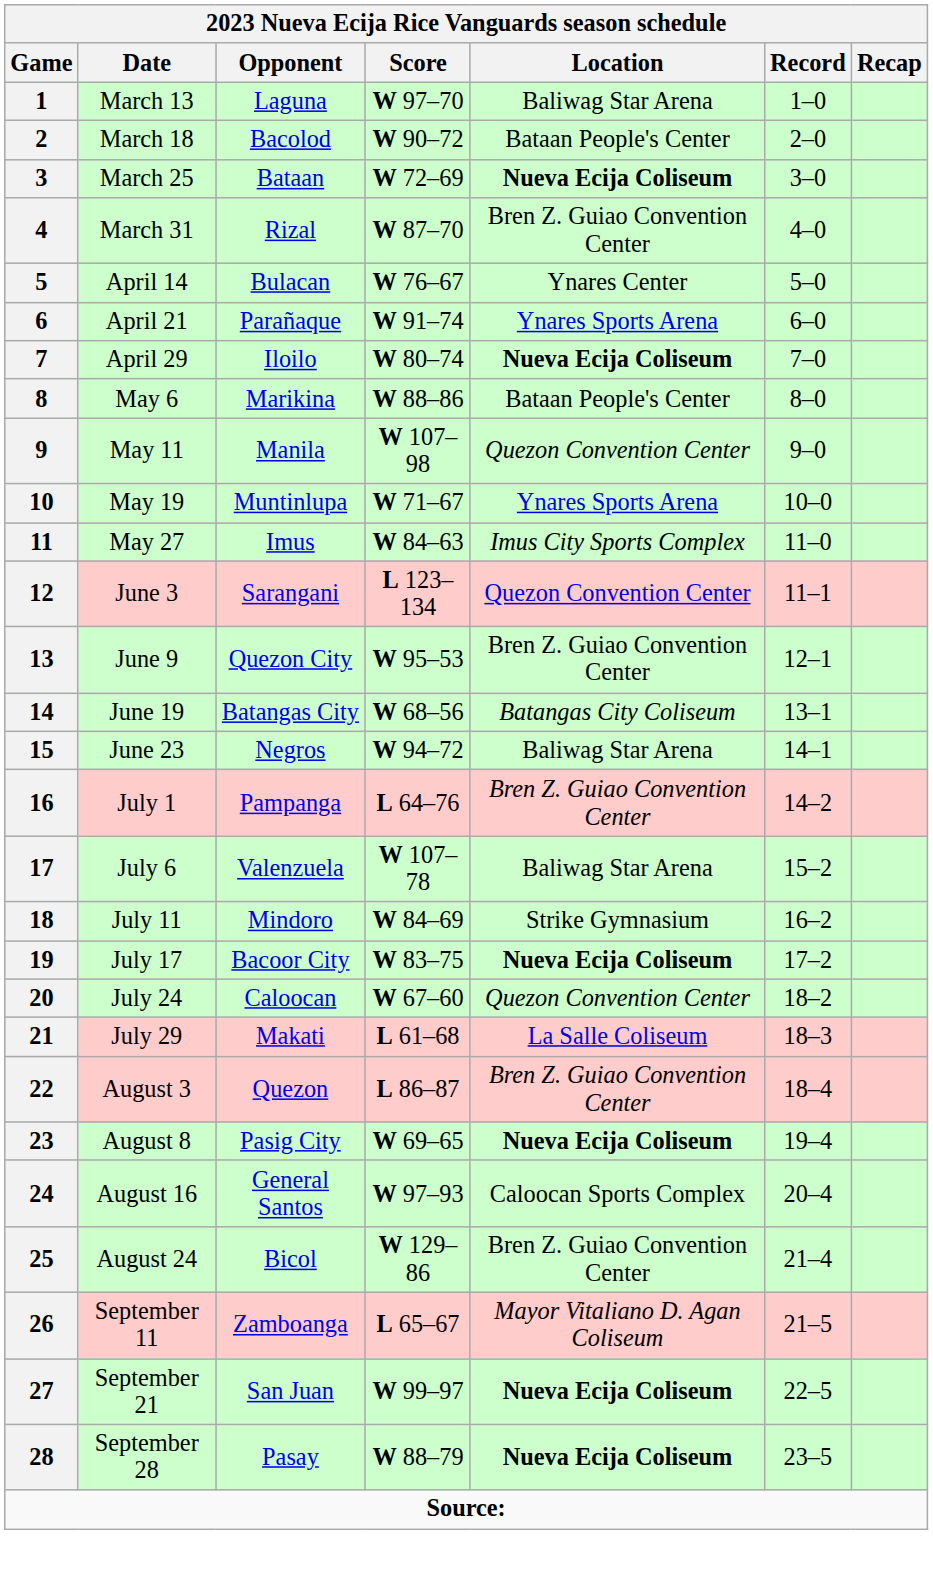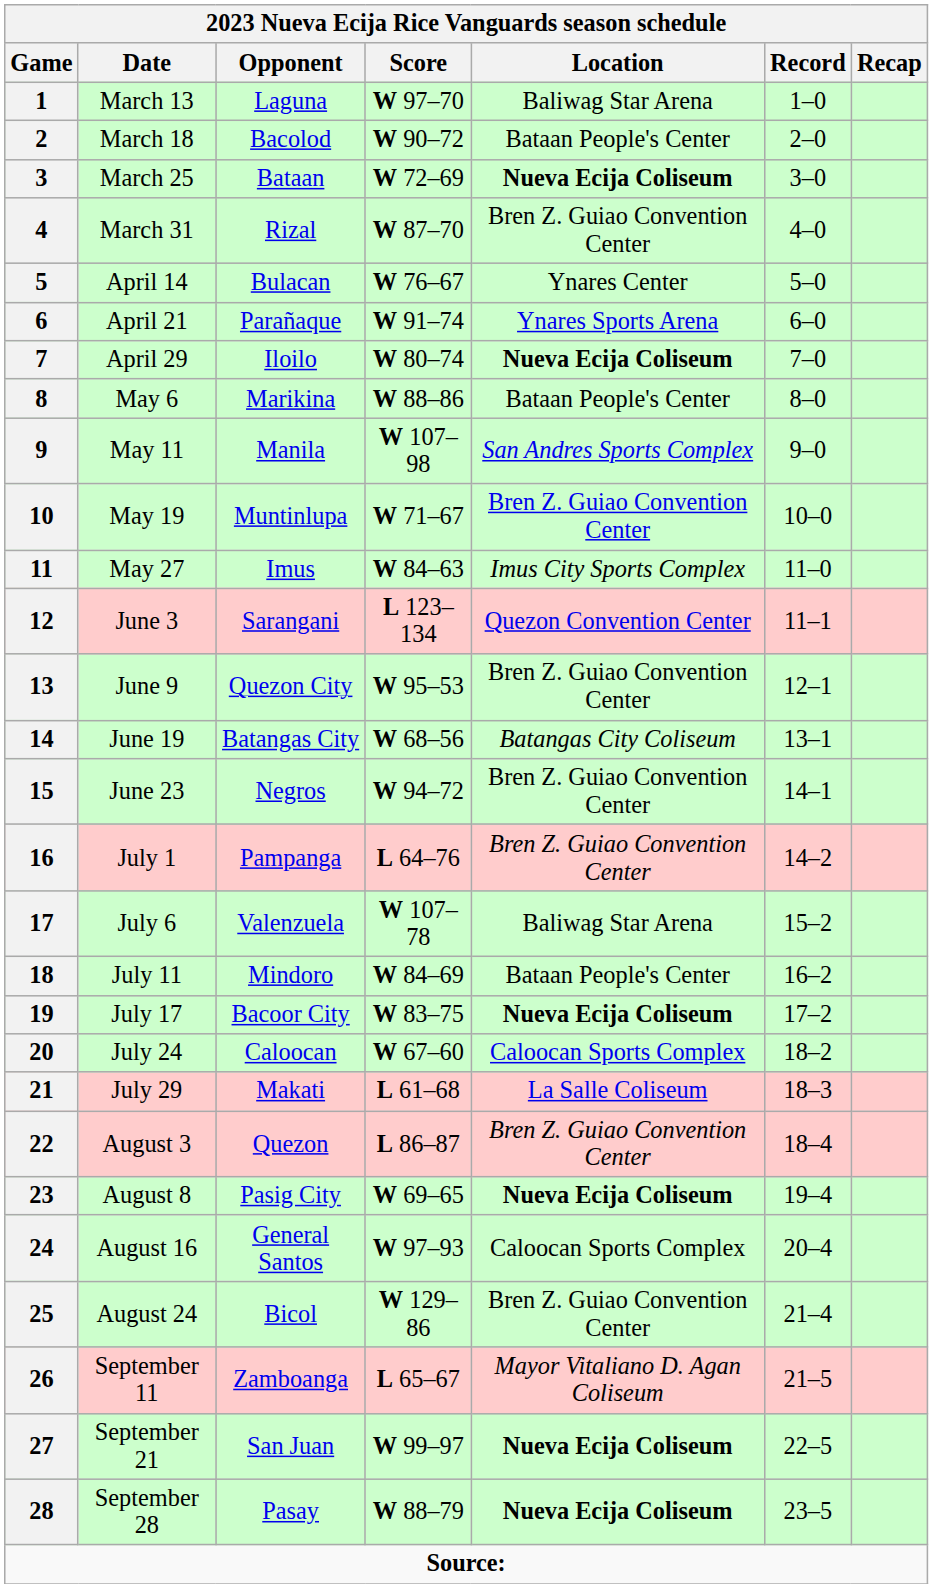(617, 450) Quezon Convention Center -> (618, 450) San Andres Sports Complex
(617, 502) Ynares Sports Arena -> (618, 516) Bren Z. Guiao Convention Center
(617, 750) Baliwag Star Arena -> (618, 791) Bren Z. Guiao Convention Center
(617, 920) Strike Gymnasium -> (618, 975) Bataan People's Center
(617, 997) Quezon Convention Center -> (618, 1052) Caloocan Sports Complex
